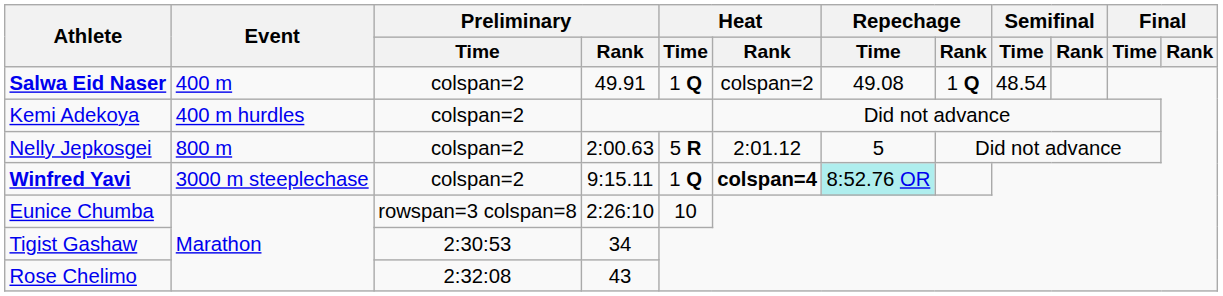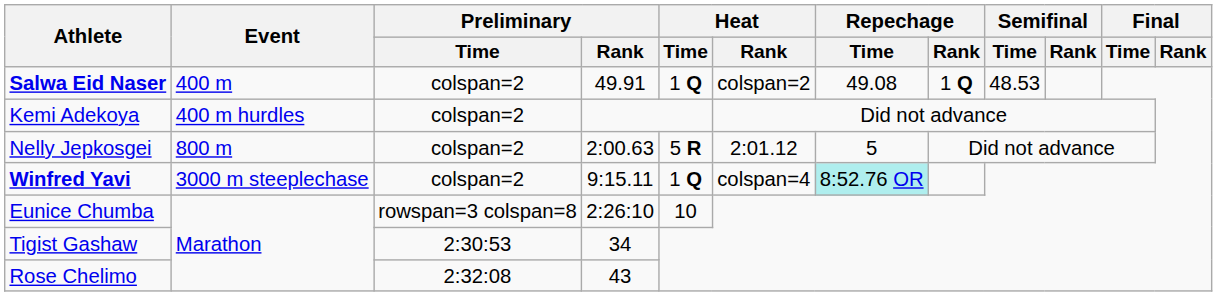(1021, 83) 48.54 -> (1015, 83) 48.53
(767, 180) bold -> (764, 180) normal
